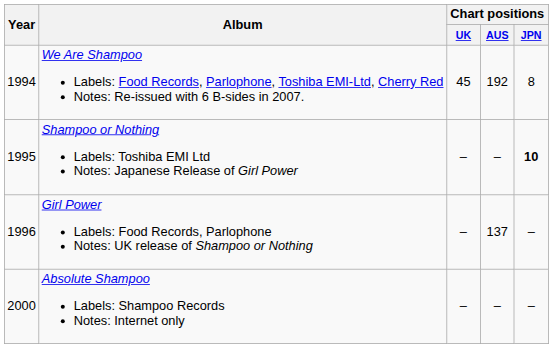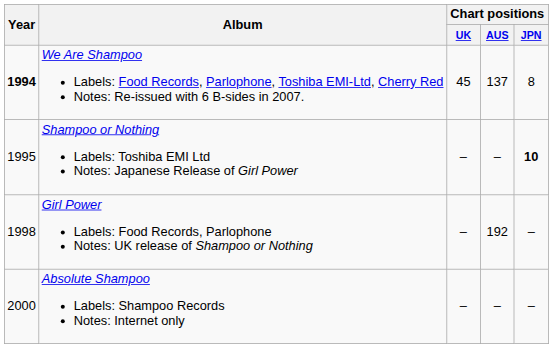(22, 82) normal -> (22, 82) bold
(497, 82) 192 -> (497, 82) 137
(22, 231) 1996 -> (22, 231) 1998
(497, 231) 137 -> (497, 231) 192
